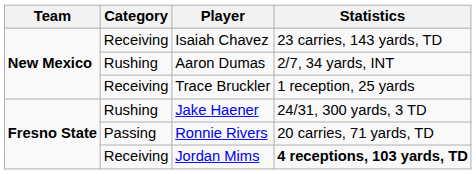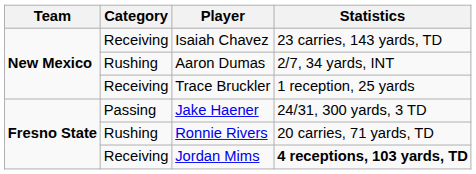(131, 110) Rushing -> (130, 110) Passing
(130, 133) Passing -> (131, 133) Rushing
